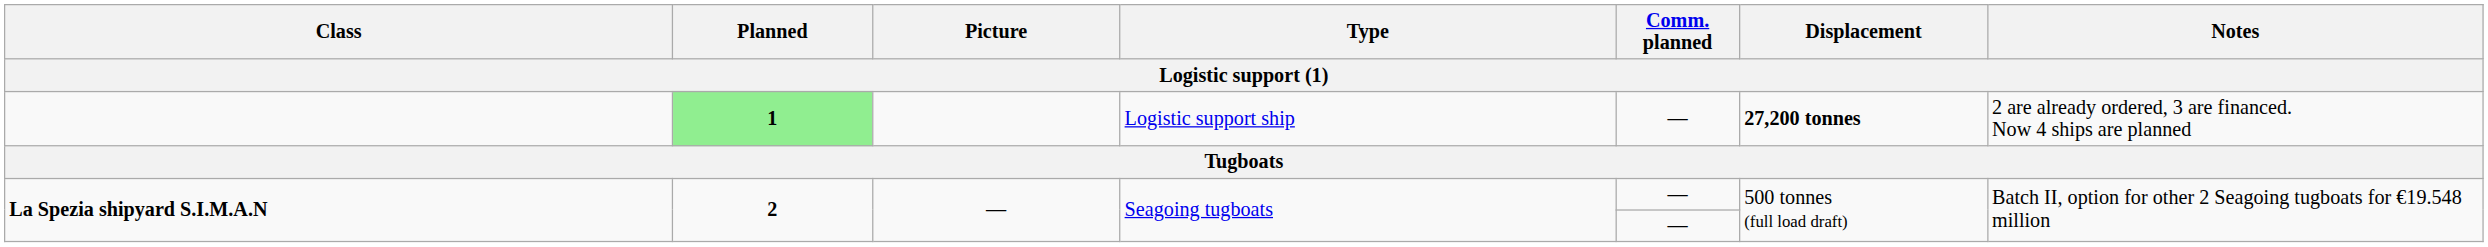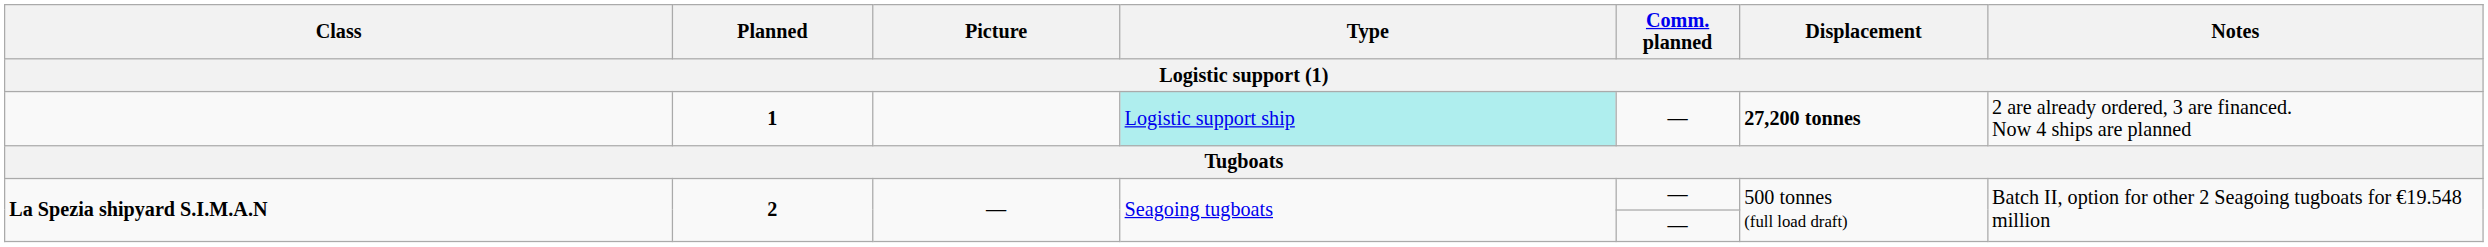(772, 118) lightgreen background -> (772, 118) no background
(1210, 118) no background -> (1210, 118) paleturquoise background
